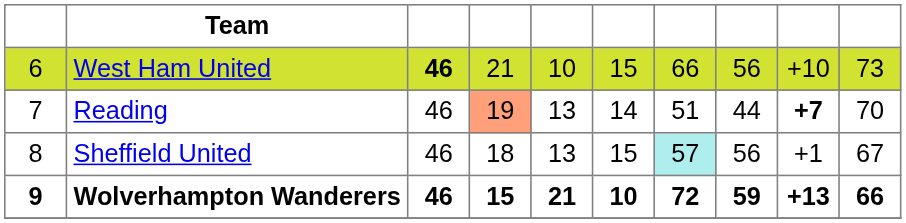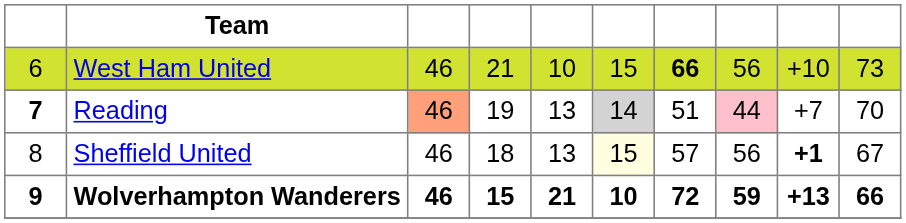(439, 68) bold -> (439, 68) normal
(685, 68) normal -> (685, 68) bold
(36, 111) normal -> (36, 111) bold
(439, 111) no background -> (439, 111) lightsalmon background
(500, 111) lightsalmon background -> (500, 111) no background
(624, 111) no background -> (624, 111) lightgrey background
(747, 111) no background -> (747, 111) pink background
(808, 111) bold -> (808, 111) normal
(624, 153) no background -> (624, 153) lightyellow background
(685, 153) paleturquoise background -> (685, 153) no background
(808, 153) normal -> (808, 153) bold
